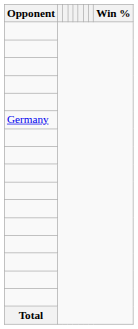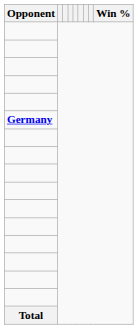(28, 119) normal -> (30, 119) bold
